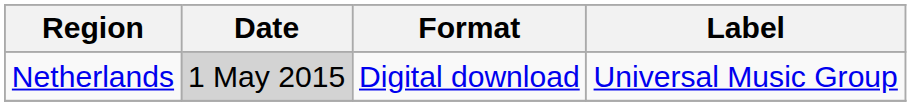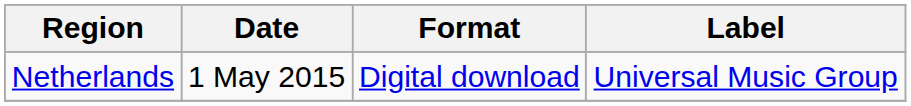(267, 76) lightgrey background -> (267, 76) no background
